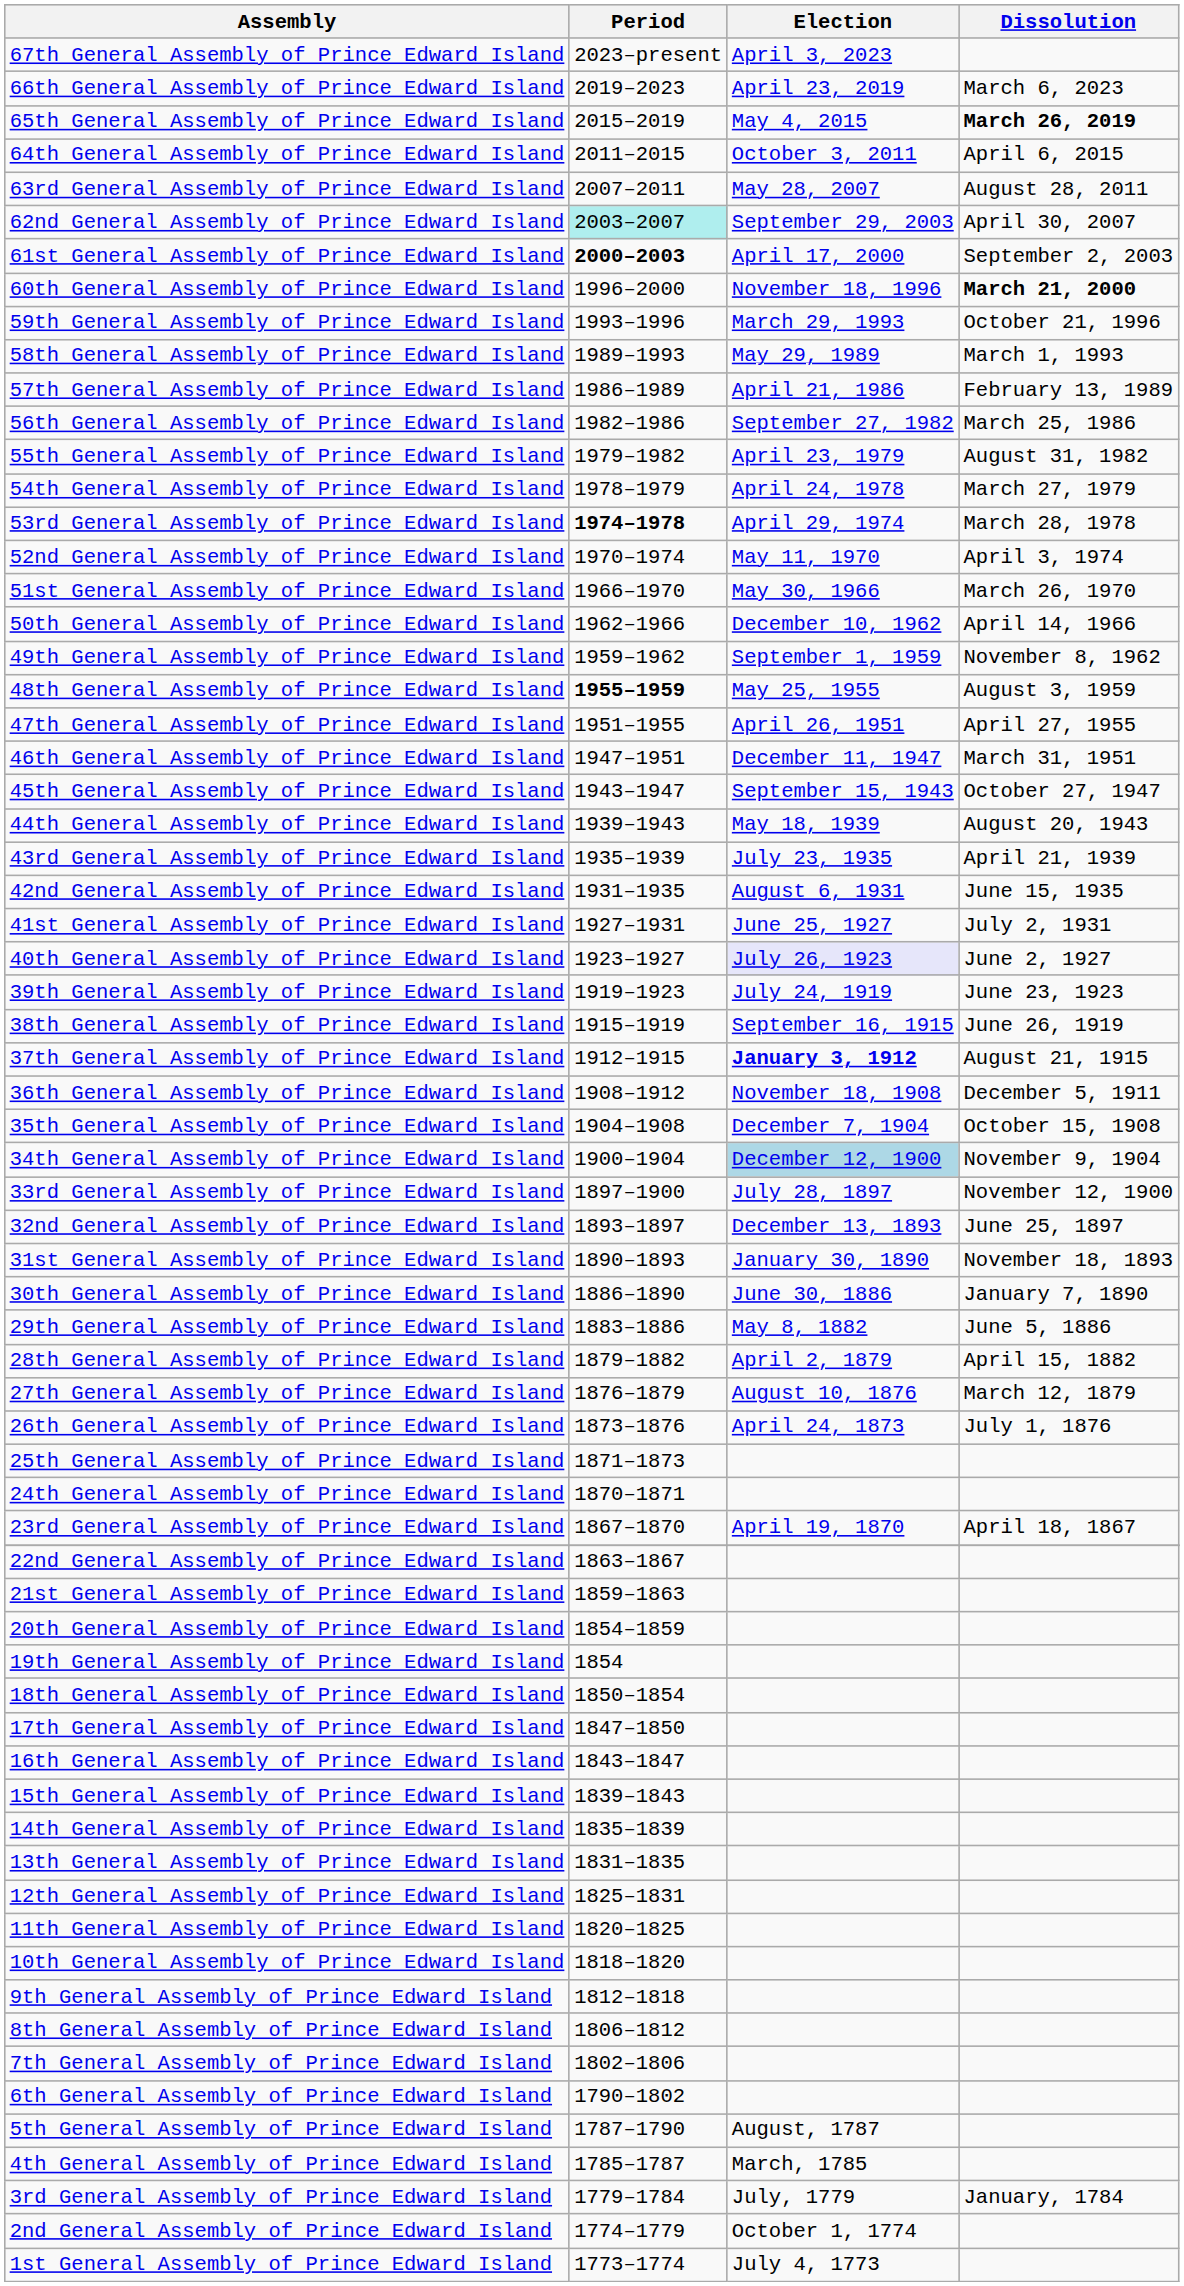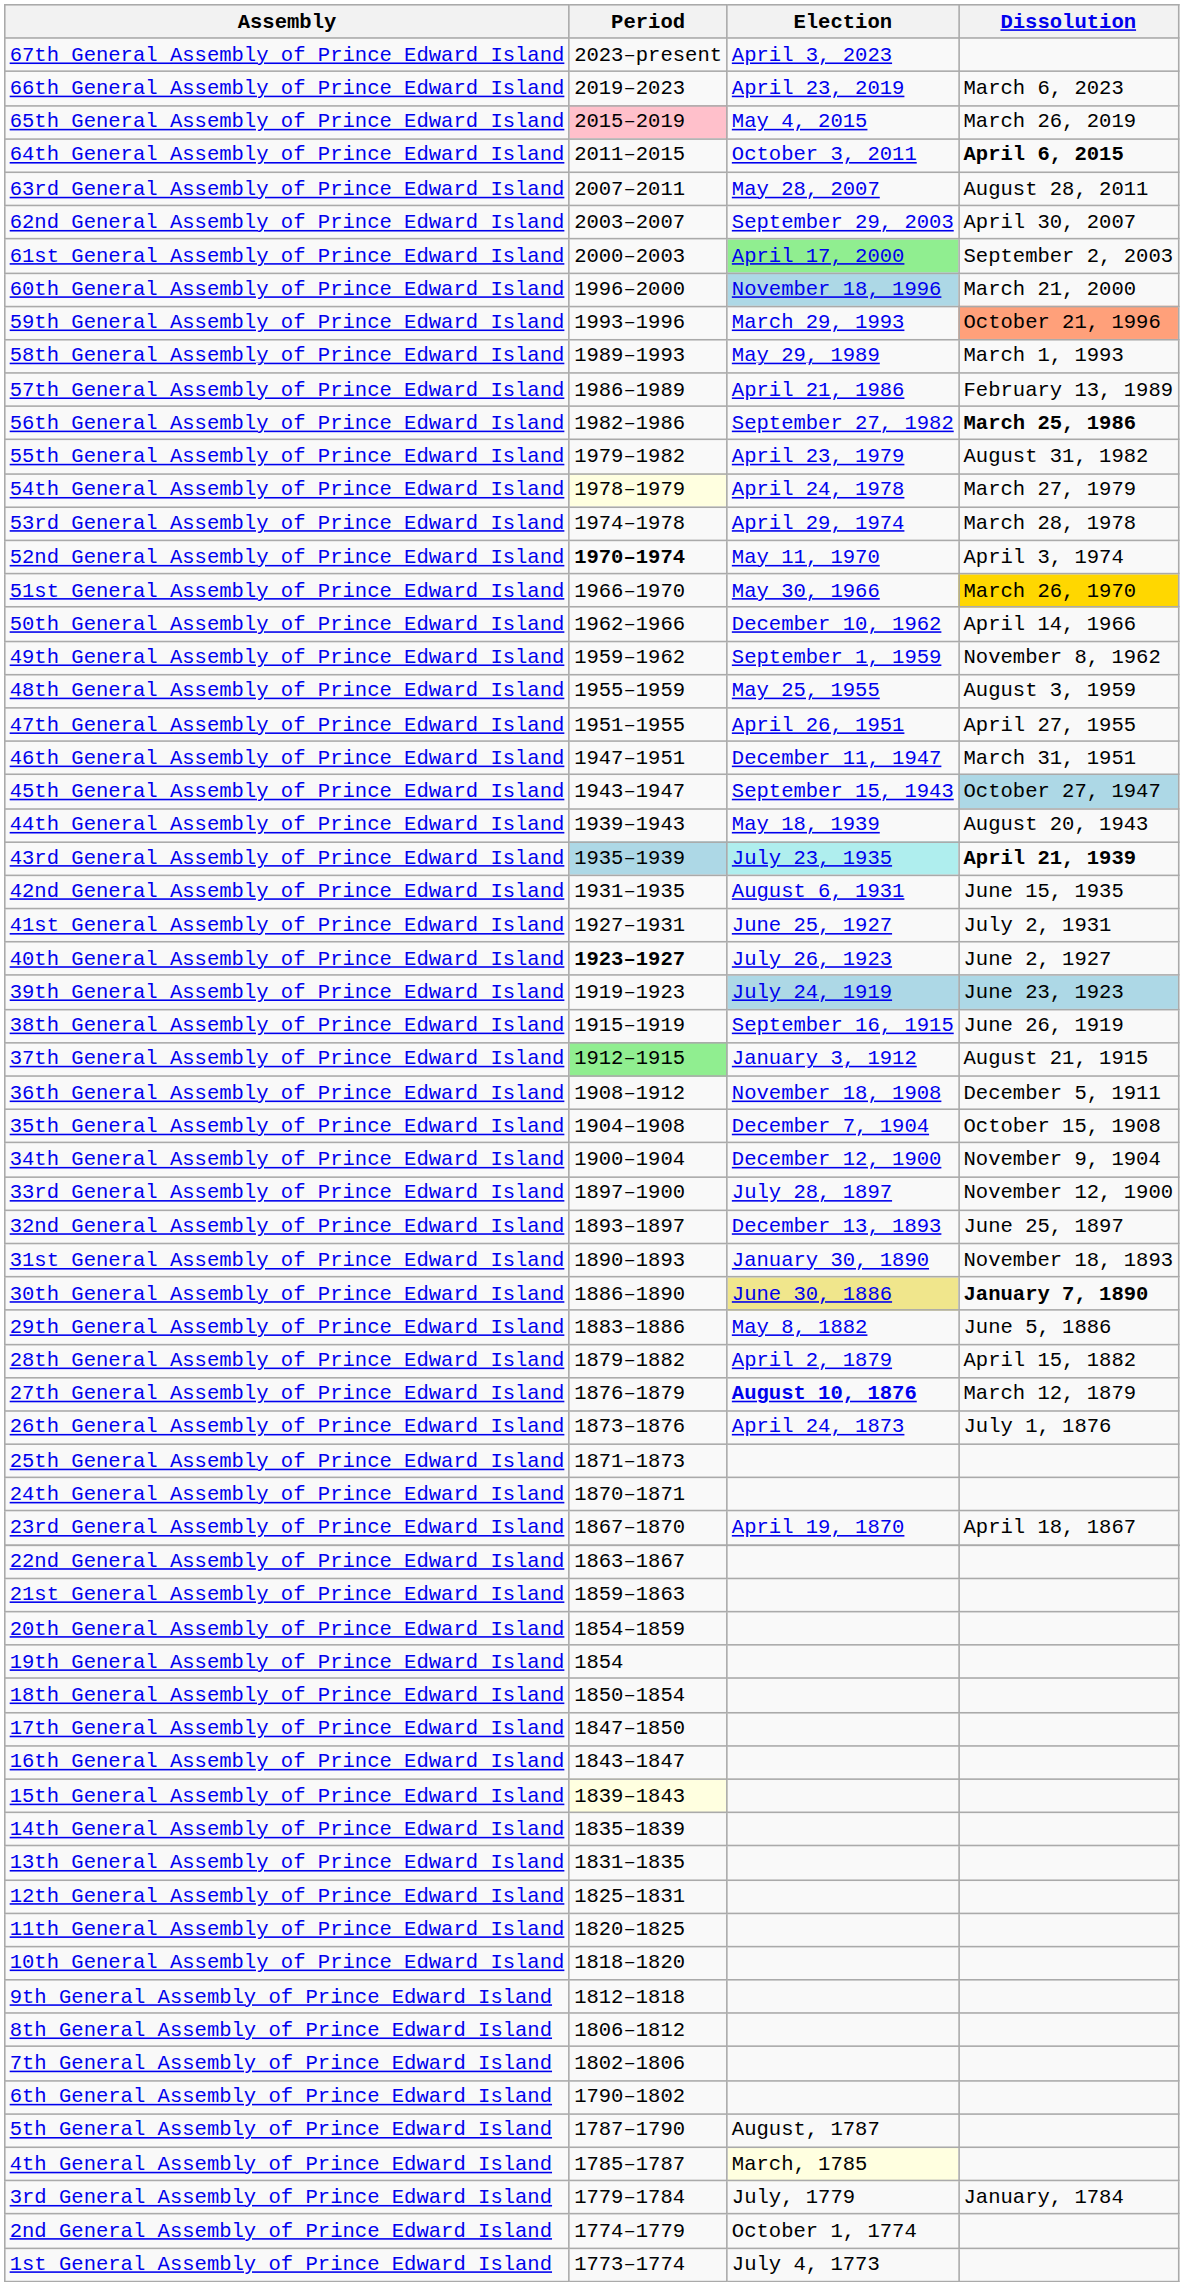(630, 122) no background -> (630, 122) pink background
(1050, 122) bold -> (1050, 122) normal
(1044, 155) normal -> (1044, 155) bold
(630, 222) paleturquoise background -> (630, 222) no background
(630, 256) bold -> (630, 256) normal
(818, 256) no background -> (818, 256) lightgreen background
(837, 289) no background -> (837, 289) lightblue background
(1050, 289) bold -> (1050, 289) normal
(1062, 323) no background -> (1062, 323) lightsalmon background
(1050, 423) normal -> (1050, 423) bold
(630, 490) no background -> (630, 490) lightyellow background
(630, 524) bold -> (630, 524) normal
(630, 557) normal -> (630, 557) bold
(1050, 591) no background -> (1050, 591) gold background
(630, 691) bold -> (630, 691) normal
(1062, 791) no background -> (1062, 791) lightblue background
(630, 858) no background -> (630, 858) lightblue background
(812, 858) no background -> (812, 858) paleturquoise background
(1050, 858) normal -> (1050, 858) bold
(630, 959) normal -> (630, 959) bold
(812, 959) lavender background -> (812, 959) no background
(812, 992) no background -> (812, 992) lightblue background
(1044, 992) no background -> (1044, 992) lightblue background
(630, 1059) no background -> (630, 1059) lightgreen background
(824, 1059) bold -> (824, 1059) normal
(837, 1160) lightblue background -> (837, 1160) no background
(812, 1294) no background -> (812, 1294) khaki background
(1056, 1294) normal -> (1056, 1294) bold
(824, 1394) normal -> (824, 1394) bold
(630, 1796) no background -> (630, 1796) lightyellow background
(800, 2164) no background -> (800, 2164) lightyellow background
